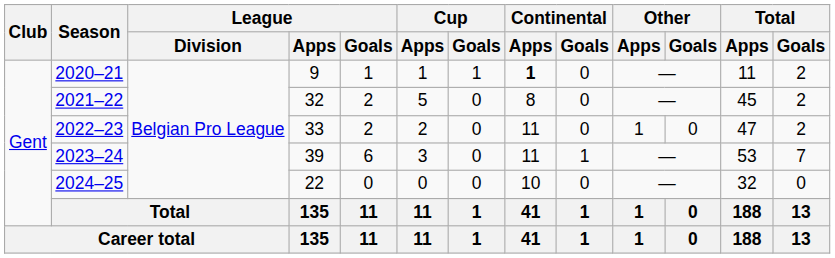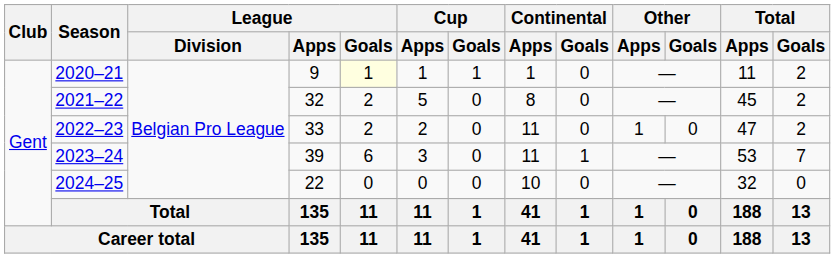(368, 73) no background -> (368, 73) lightyellow background
(531, 73) bold -> (531, 73) normal
